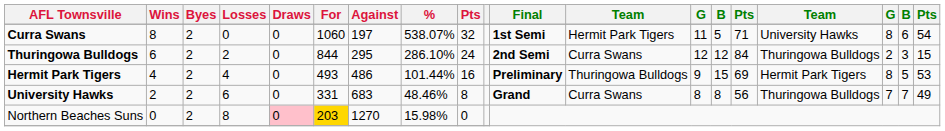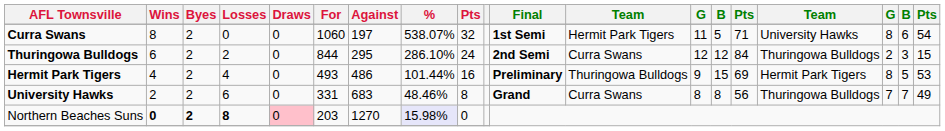(153, 115) normal -> (153, 115) bold
(189, 115) normal -> (189, 115) bold
(226, 115) normal -> (226, 115) bold
(327, 115) gold background -> (327, 115) no background
(426, 115) no background -> (426, 115) lavender background
